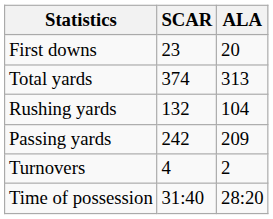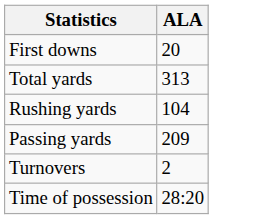- column: (187, 20)
